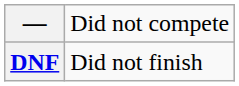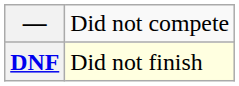(136, 61) no background -> (136, 61) lightyellow background
